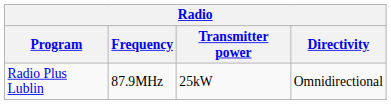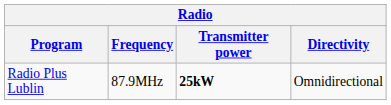(196, 81) normal -> (197, 81) bold
